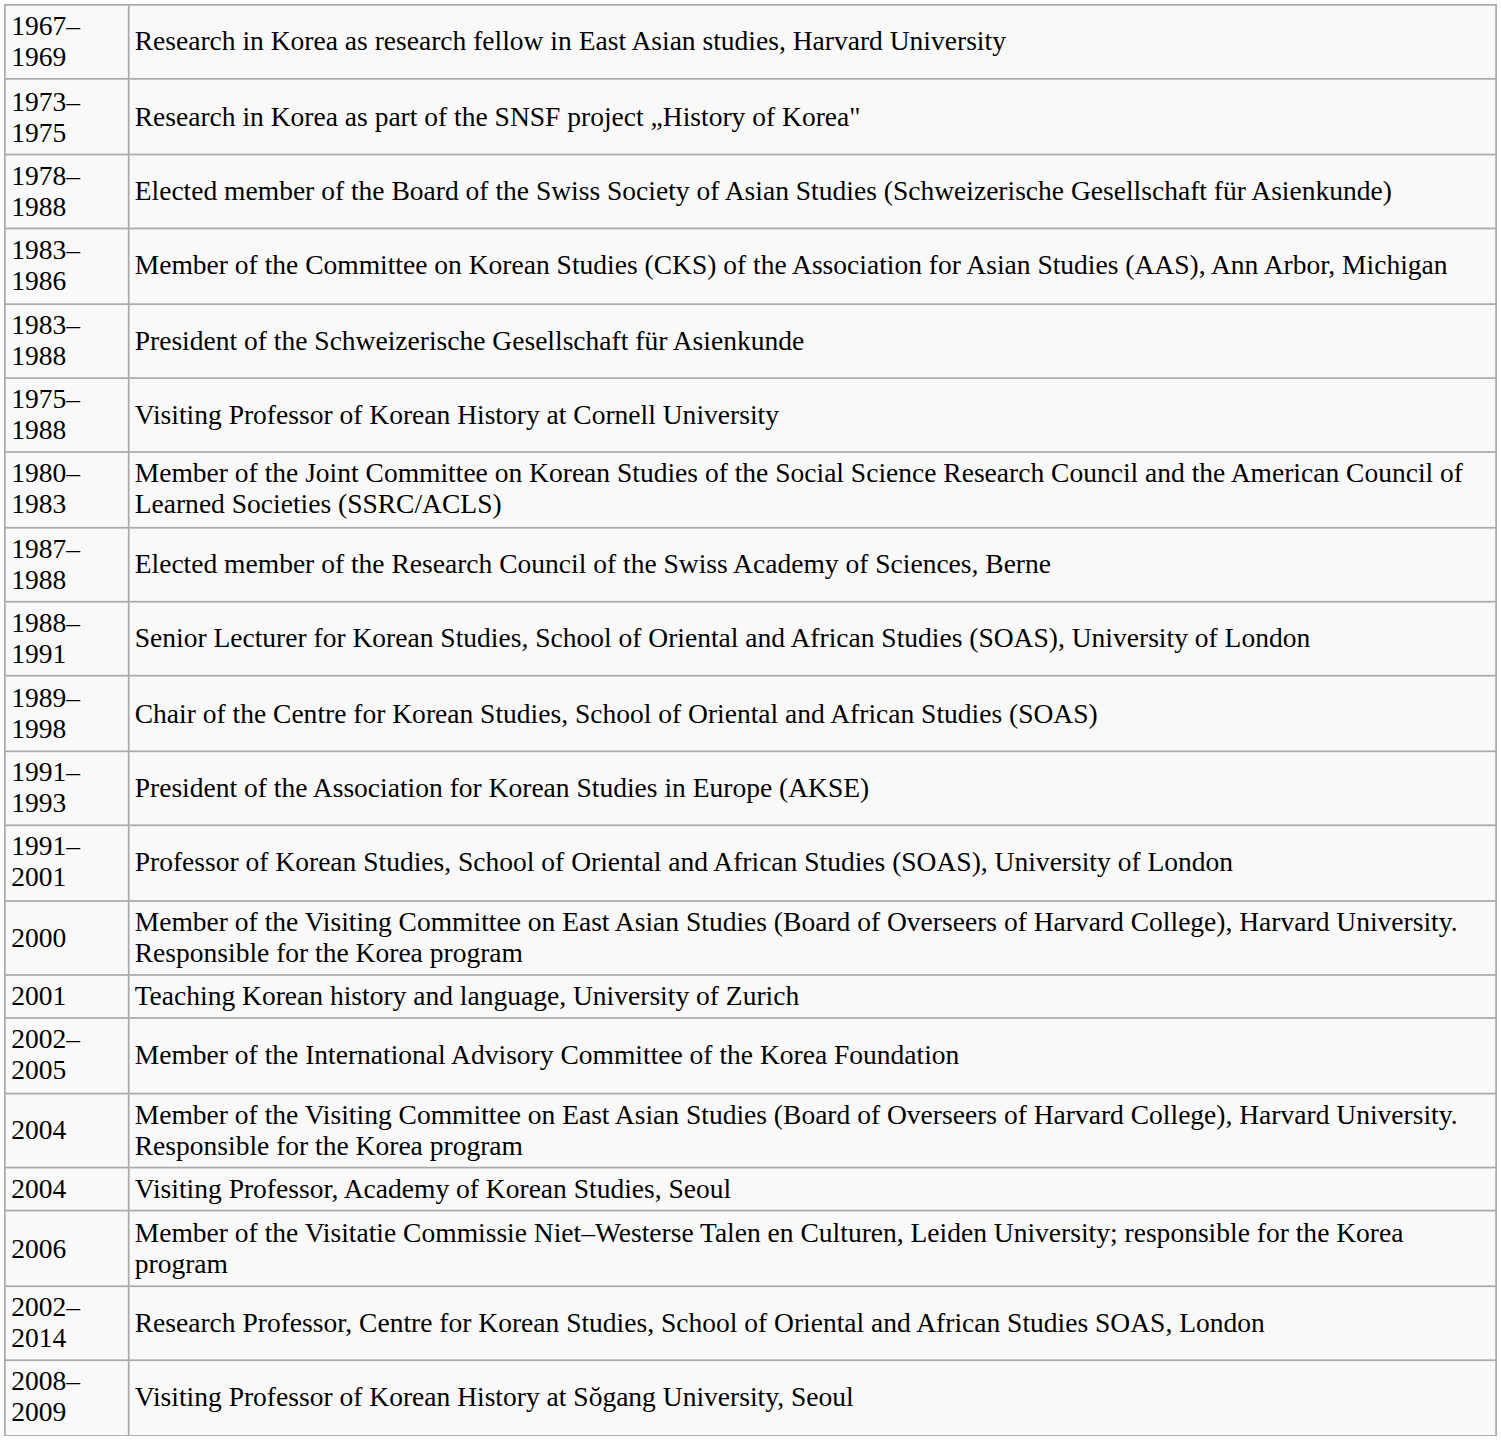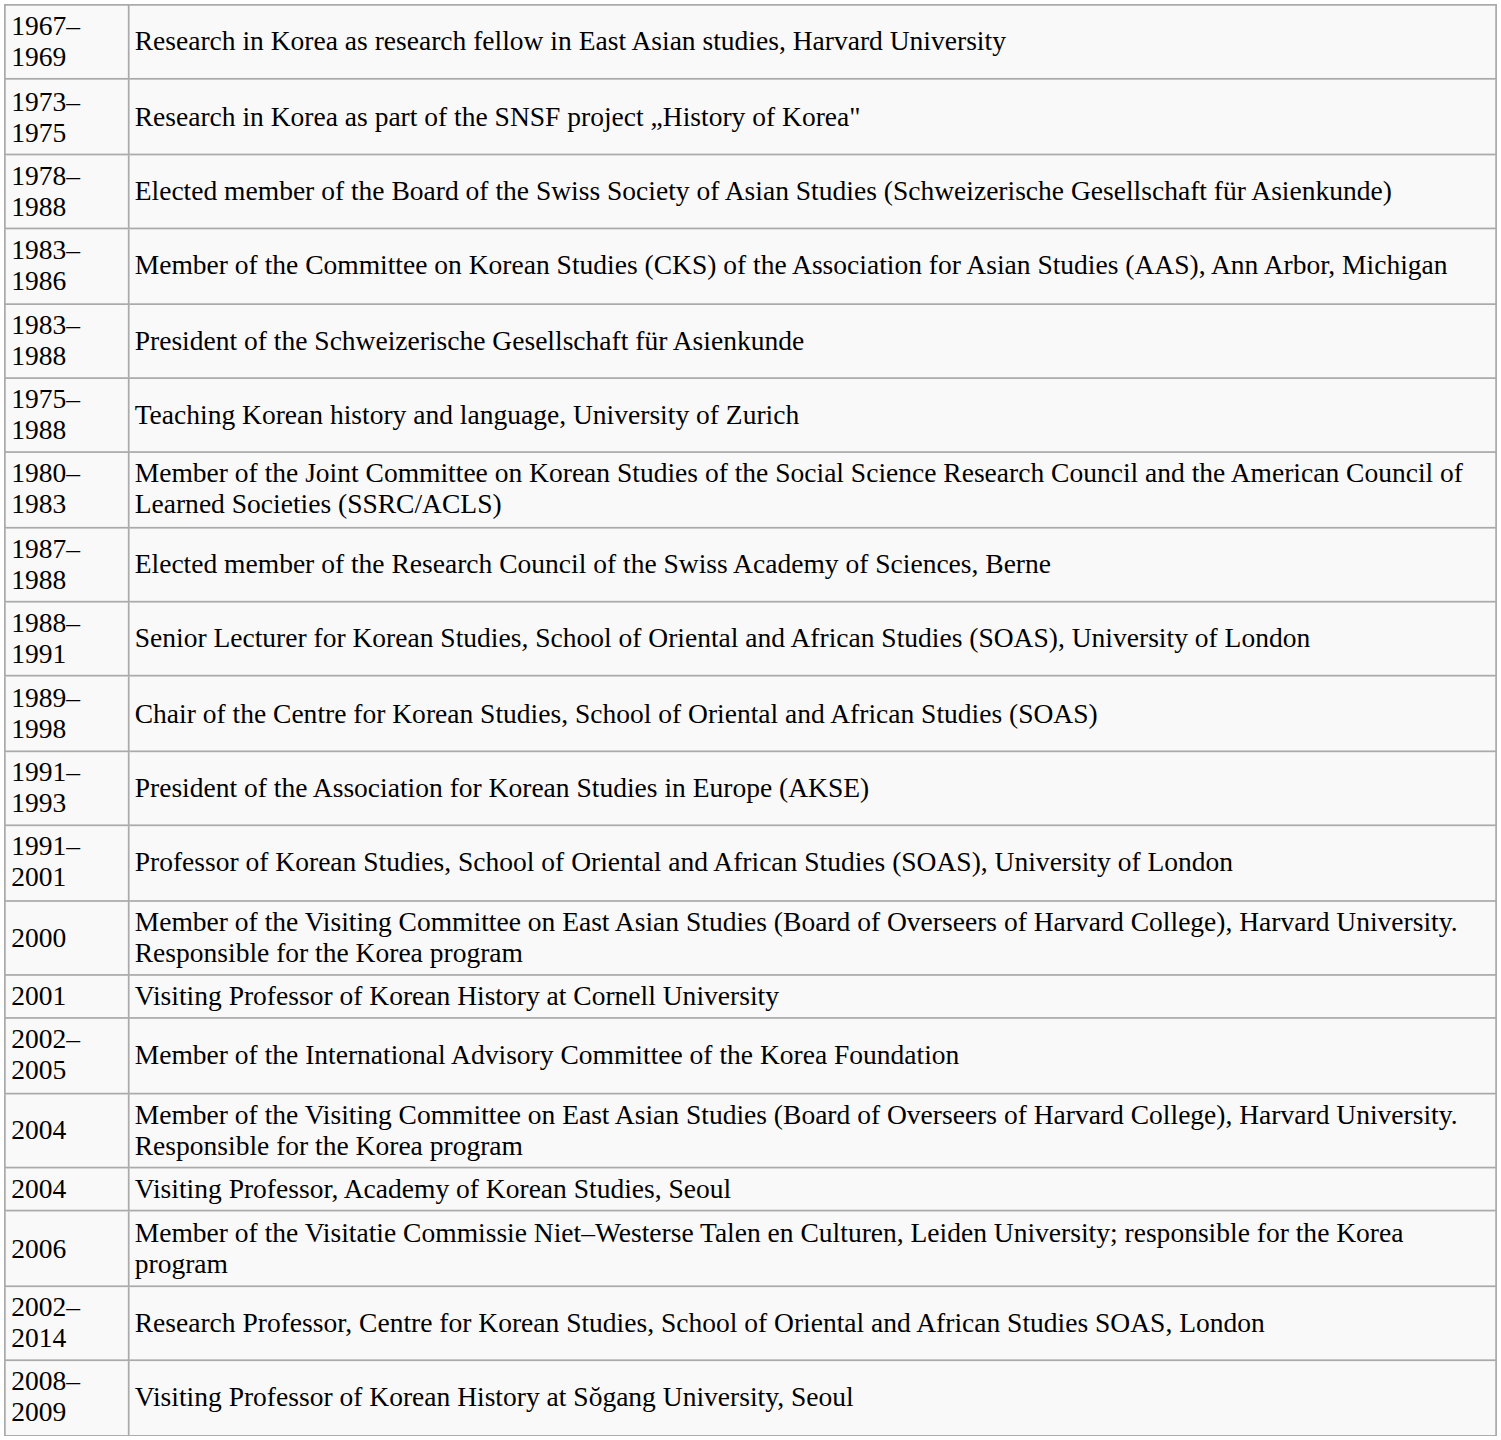(457, 414) Visiting Professor of Korean History at Cornell University -> (467, 414) Teaching Korean history and language, University of Zurich
(467, 996) Teaching Korean history and language, University of Zurich -> (457, 996) Visiting Professor of Korean History at Cornell University
